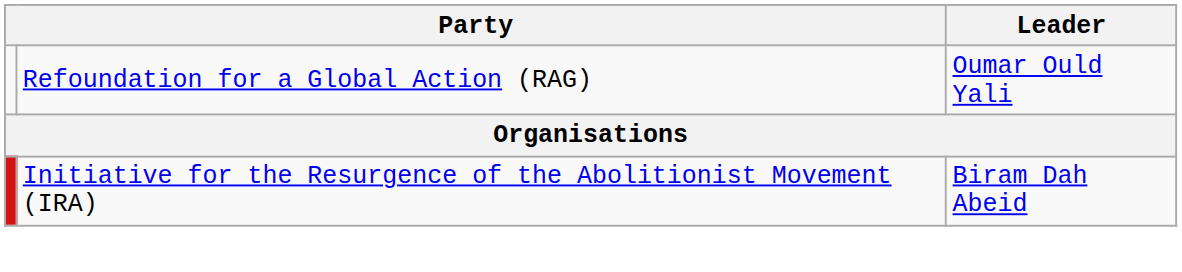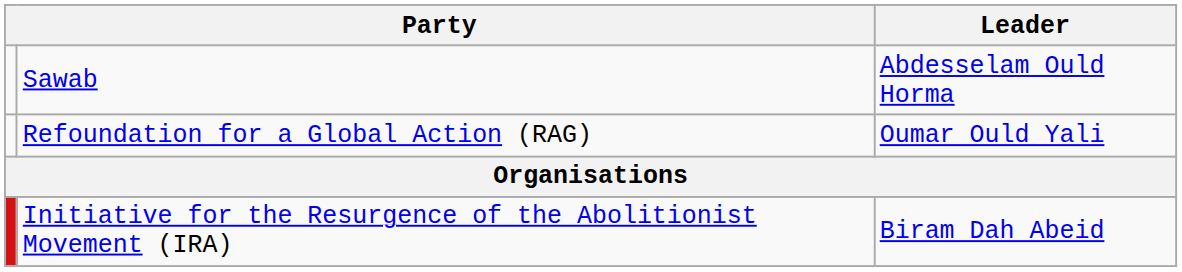+ row: (60, 80)
